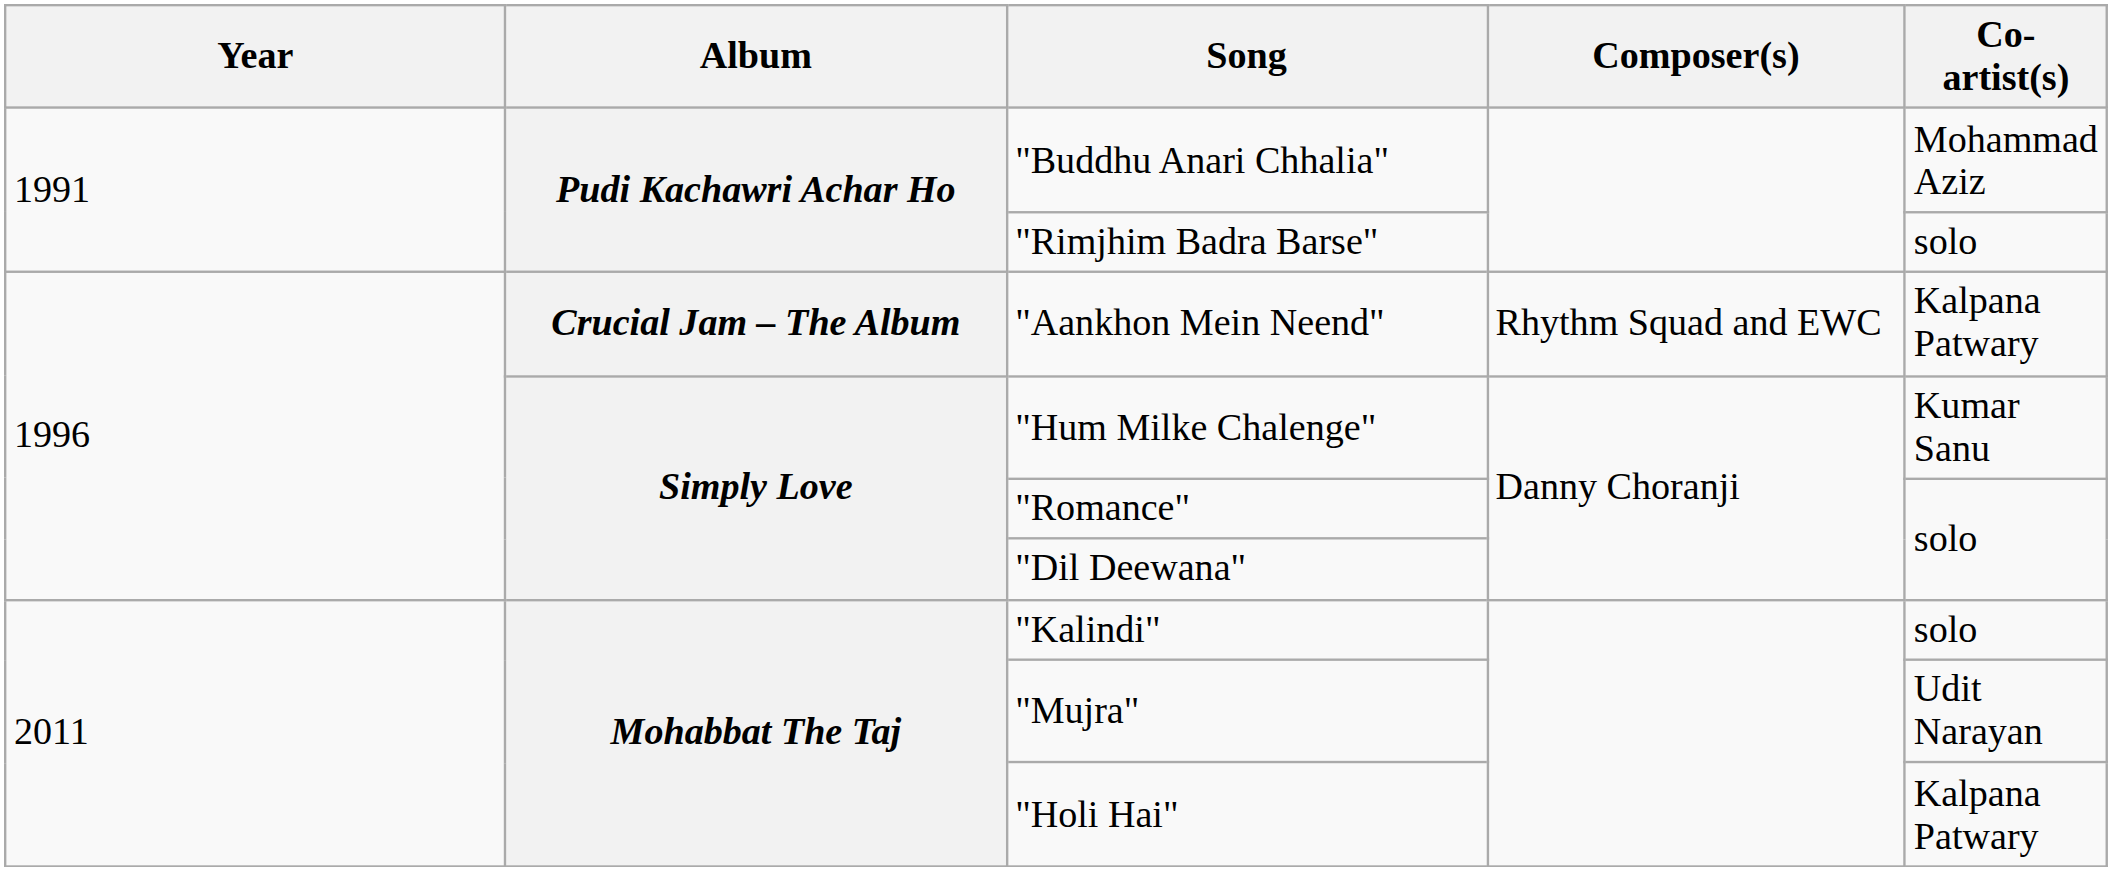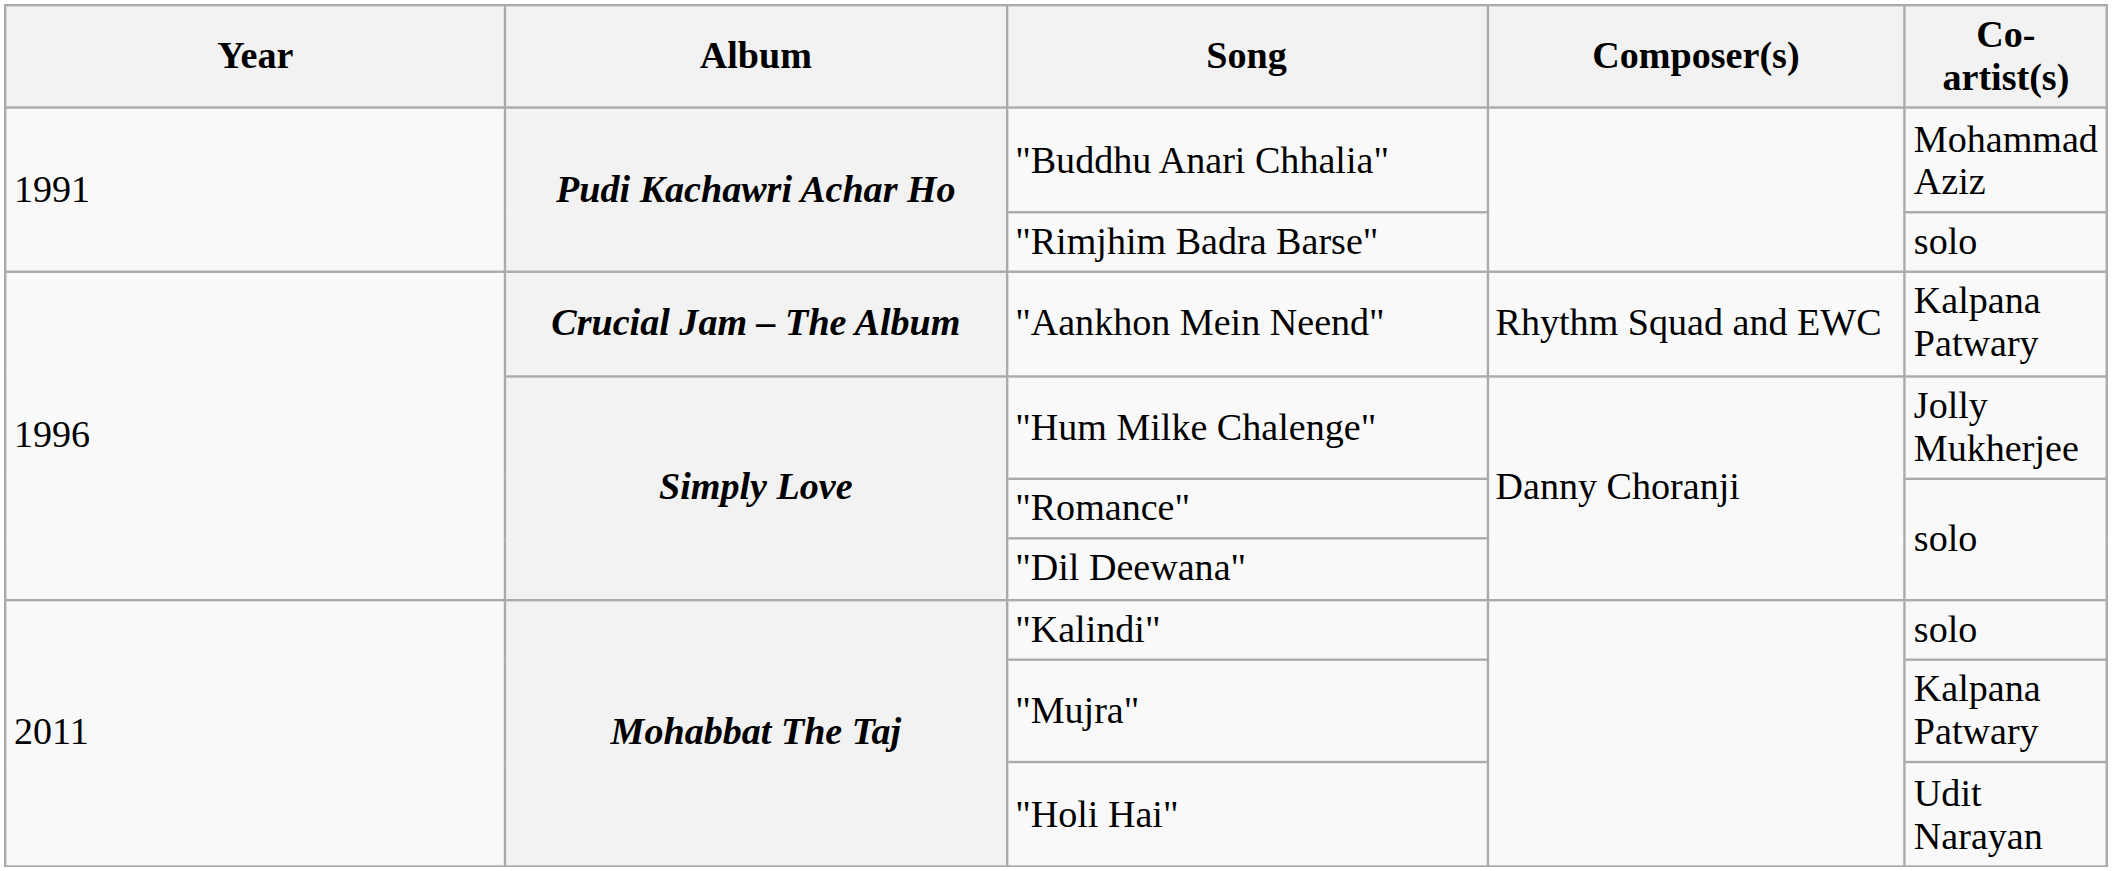(1967, 426) Kumar Sanu -> (1996, 426) Jolly Mukherjee
(1978, 710) Udit Narayan -> (1977, 710) Kalpana Patwary
(1977, 813) Kalpana Patwary -> (1978, 813) Udit Narayan
